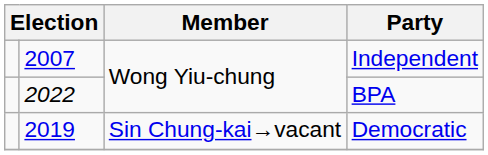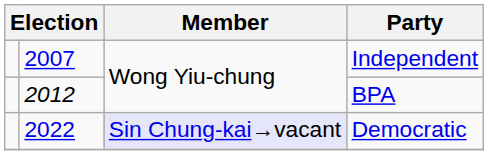(50, 94) 2022 -> (50, 94) 2012
(50, 130) 2019 -> (50, 130) 2022
(225, 130) no background -> (225, 130) lavender background
